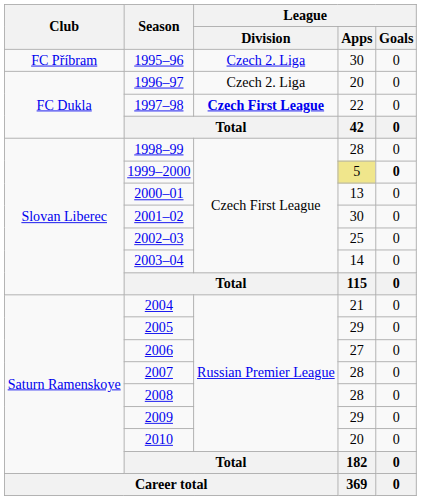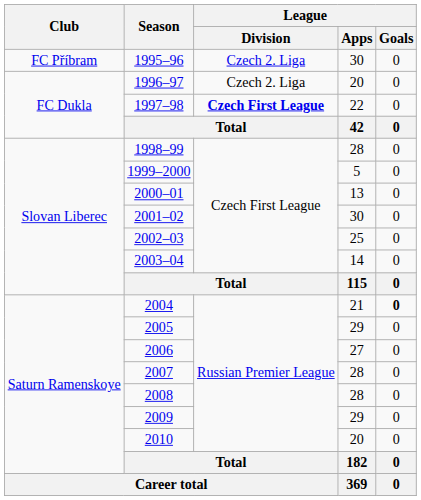(357, 171) khaki background -> (357, 171) no background
(396, 171) bold -> (396, 171) normal
(396, 305) normal -> (396, 305) bold
